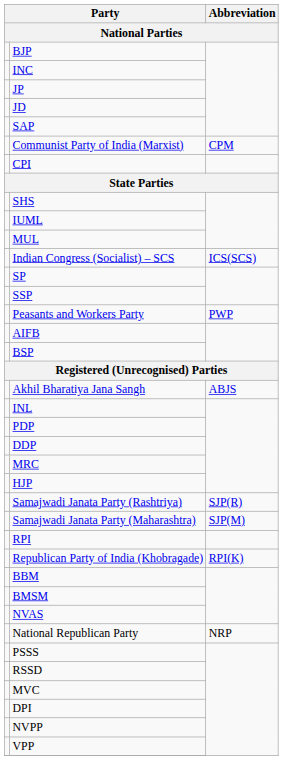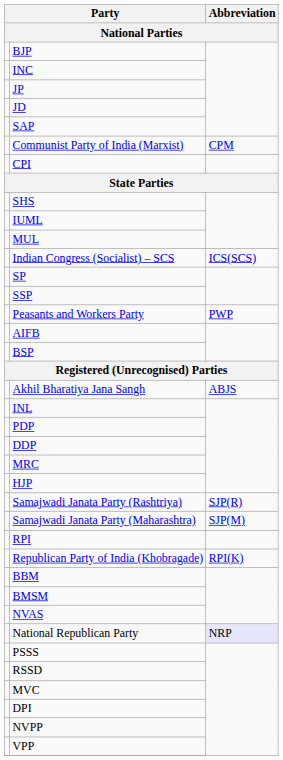(220, 633) no background -> (220, 633) lavender background
